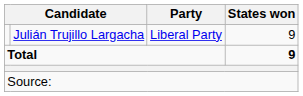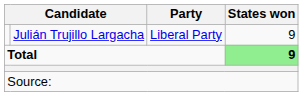(292, 55) no background -> (292, 55) lightgreen background
